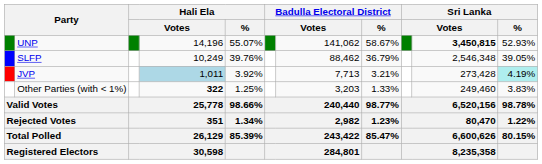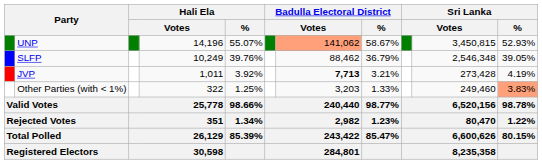(342, 43) no background -> (342, 43) lightsalmon background
(474, 43) bold -> (474, 43) normal
(211, 74) lightblue background -> (211, 74) no background
(347, 74) normal -> (347, 74) bold
(521, 74) paleturquoise background -> (521, 74) no background
(215, 89) bold -> (215, 89) normal
(521, 89) no background -> (521, 89) lightsalmon background
